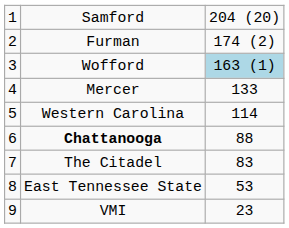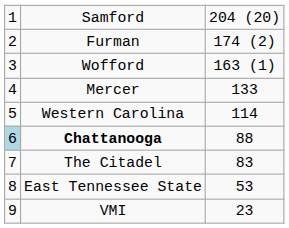(245, 66) lightblue background -> (245, 66) no background
(13, 138) no background -> (13, 138) lightblue background
